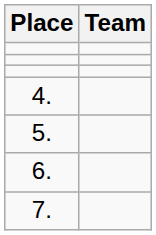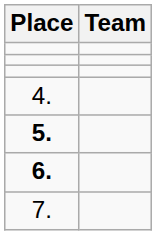(42, 133) normal -> (42, 133) bold
(42, 172) normal -> (42, 172) bold
